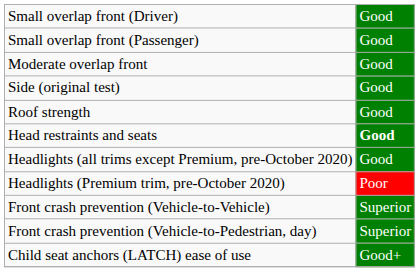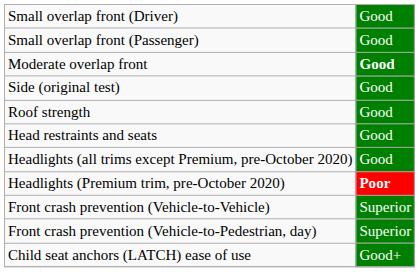(376, 64) normal -> (377, 64) bold
(377, 135) bold -> (376, 135) normal
(374, 183) normal -> (375, 183) bold
